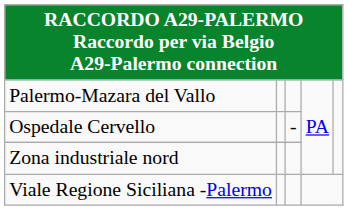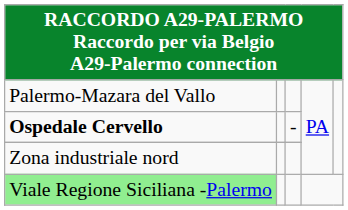(82, 126) normal -> (86, 126) bold
(141, 189) no background -> (141, 189) lightgreen background
